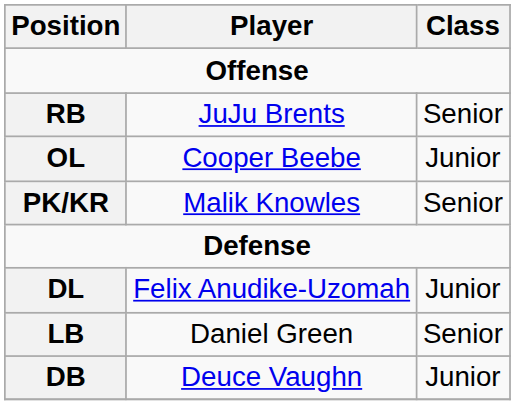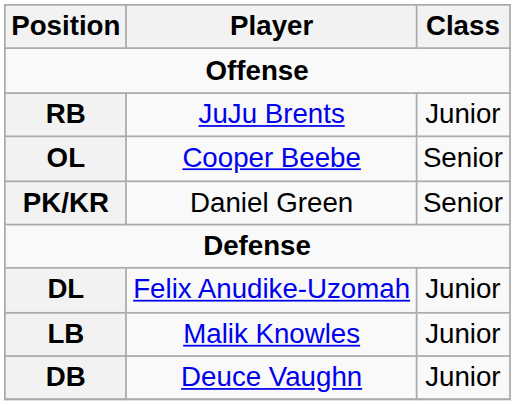(463, 114) Senior -> (463, 114) Junior
(463, 158) Junior -> (463, 158) Senior
(272, 202) Malik Knowles -> (272, 202) Daniel Green
(272, 333) Daniel Green -> (272, 333) Malik Knowles
(463, 333) Senior -> (463, 333) Junior
